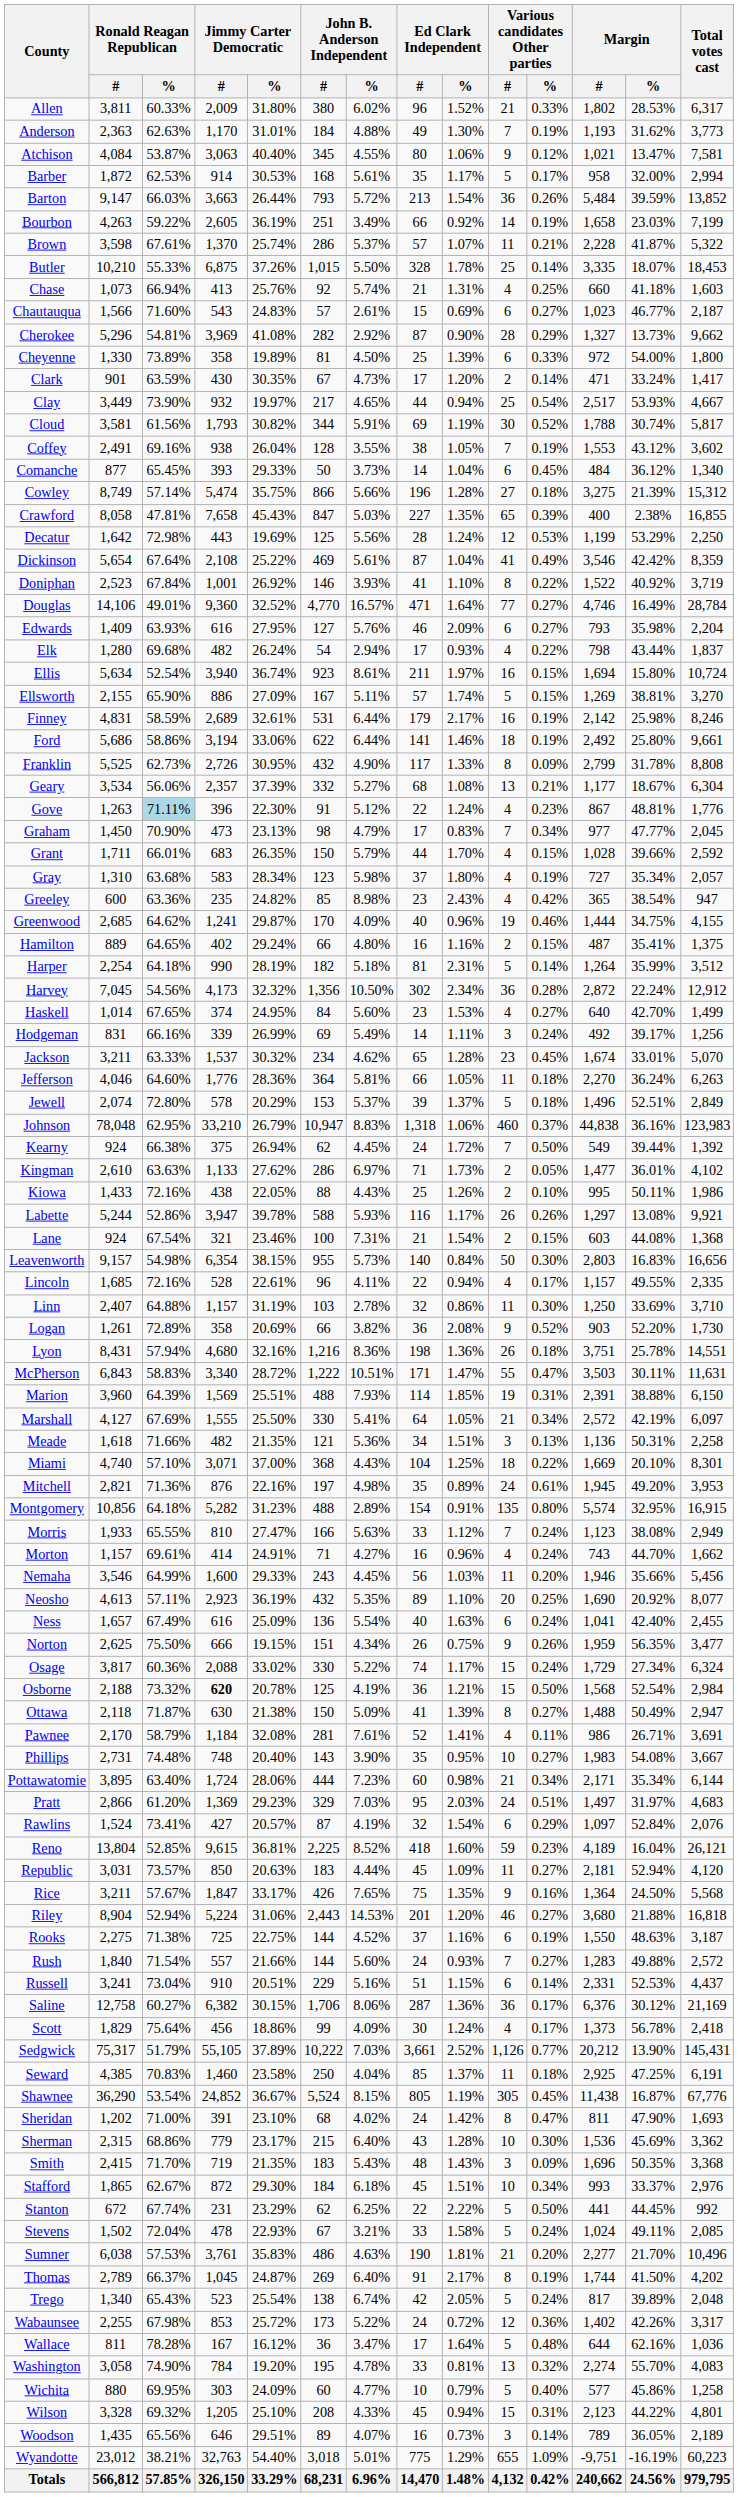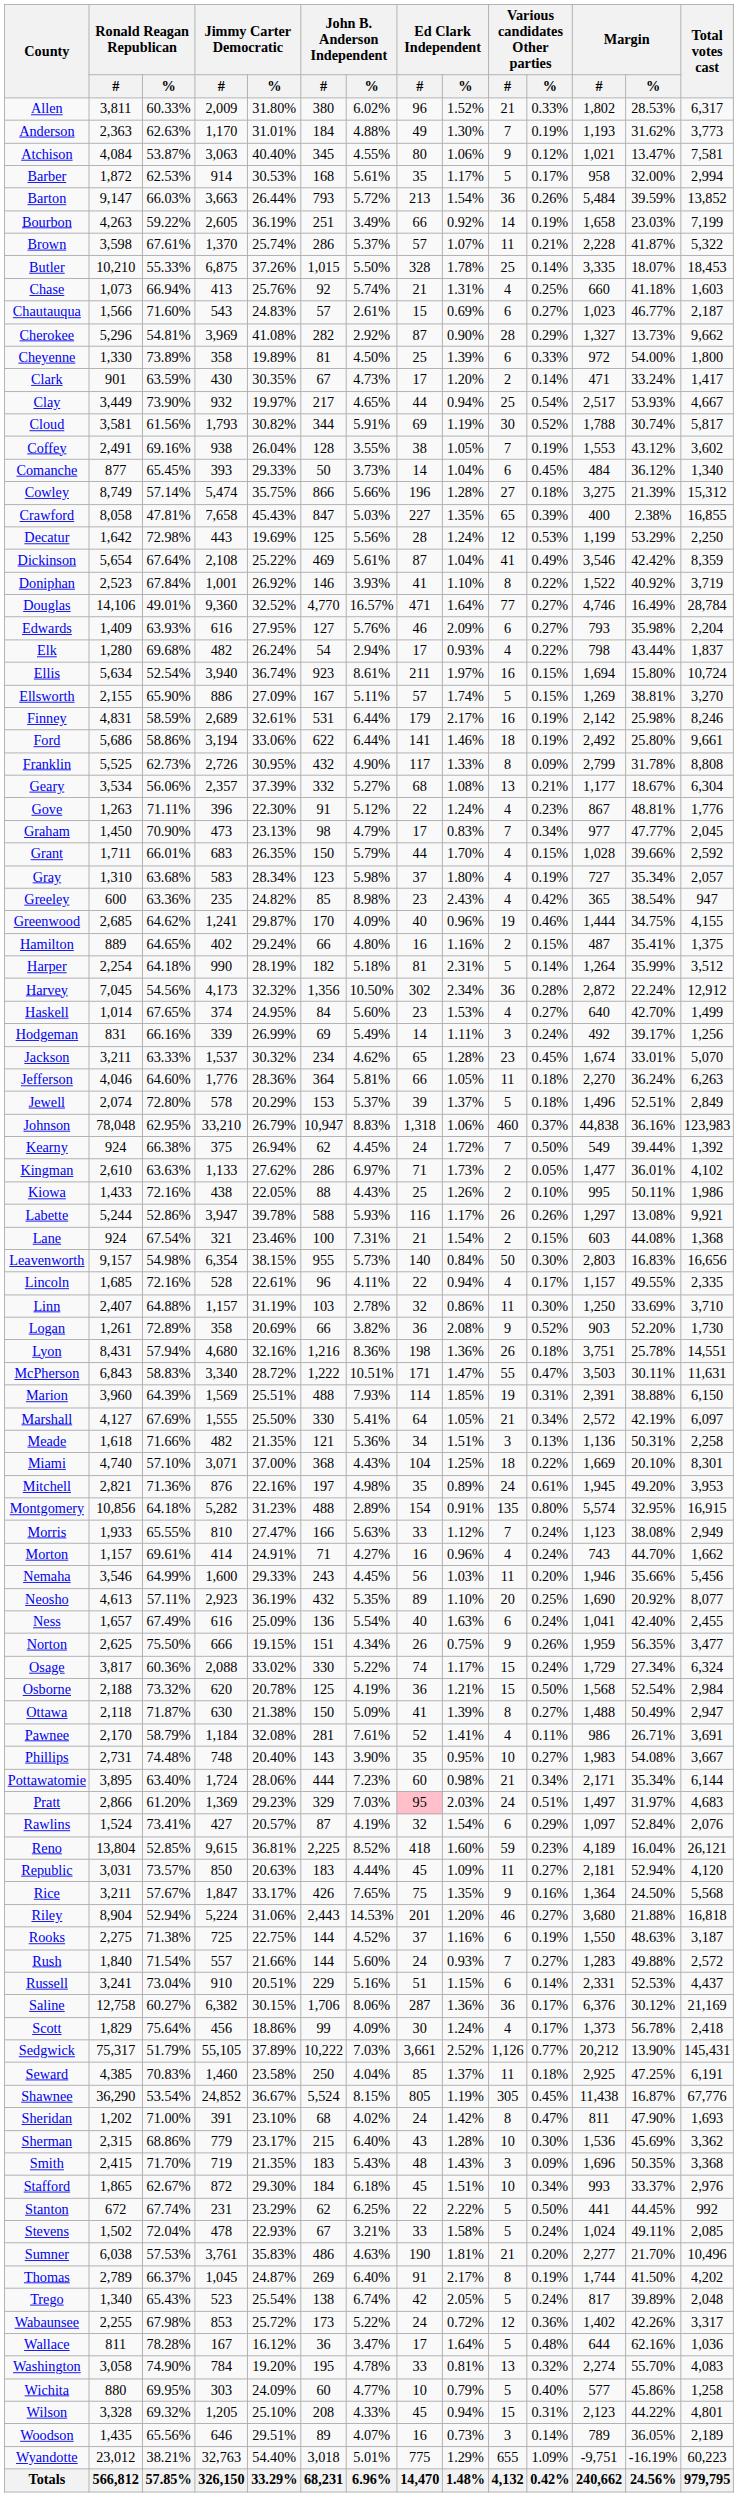(169, 809) lightblue background -> (169, 809) no background
(221, 1689) bold -> (221, 1689) normal
(420, 1802) no background -> (420, 1802) pink background
